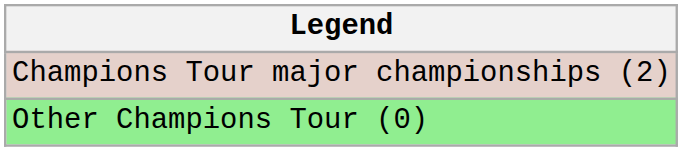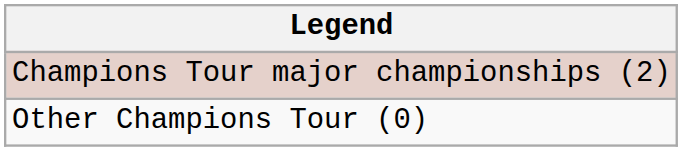(220, 122) lightgreen background -> (220, 122) no background
